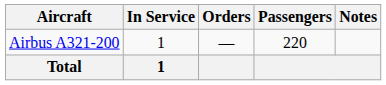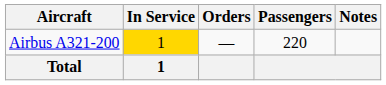(161, 42) no background -> (161, 42) gold background
